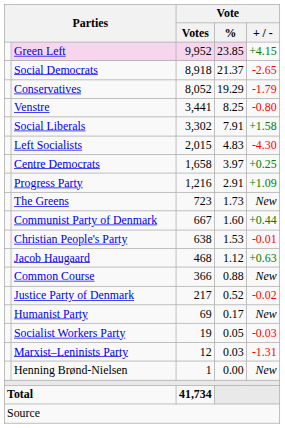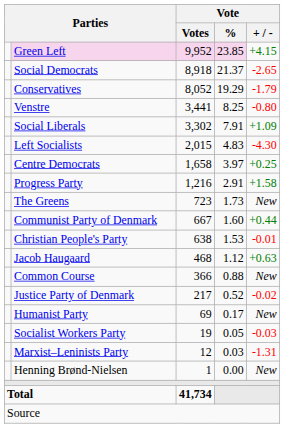(263, 126) +1.58 -> (263, 126) +1.09
(263, 182) +1.09 -> (263, 182) +1.58
